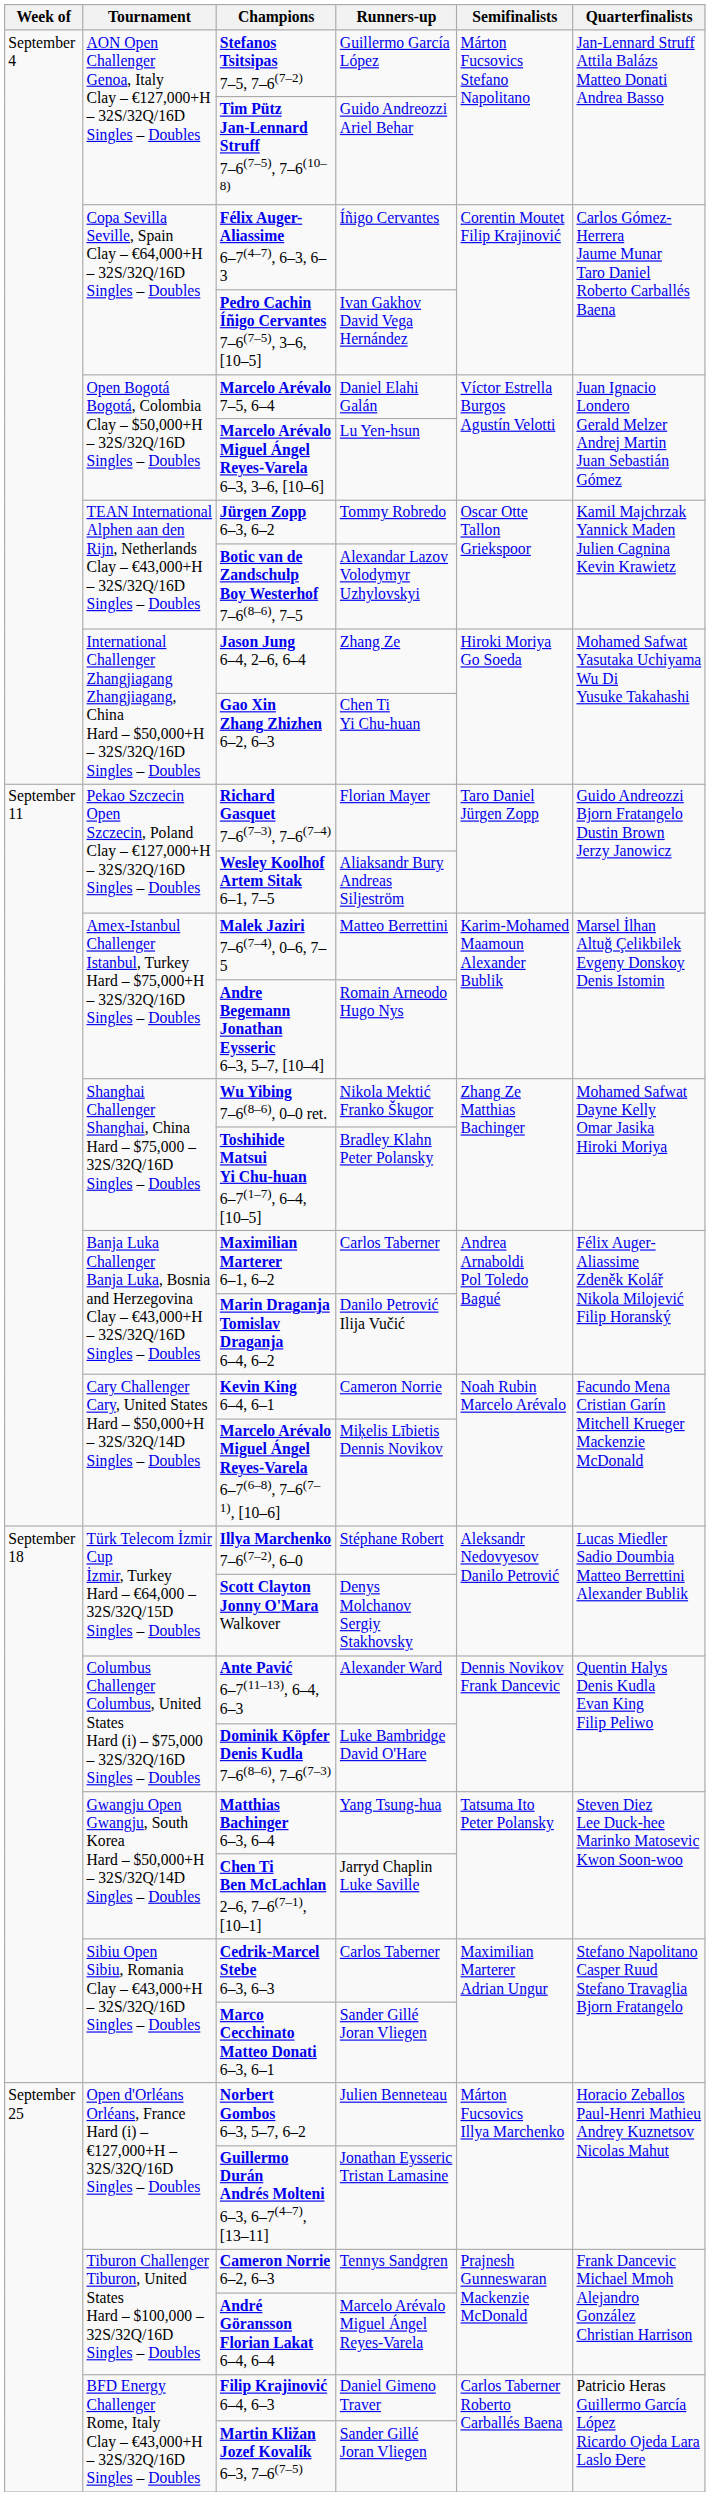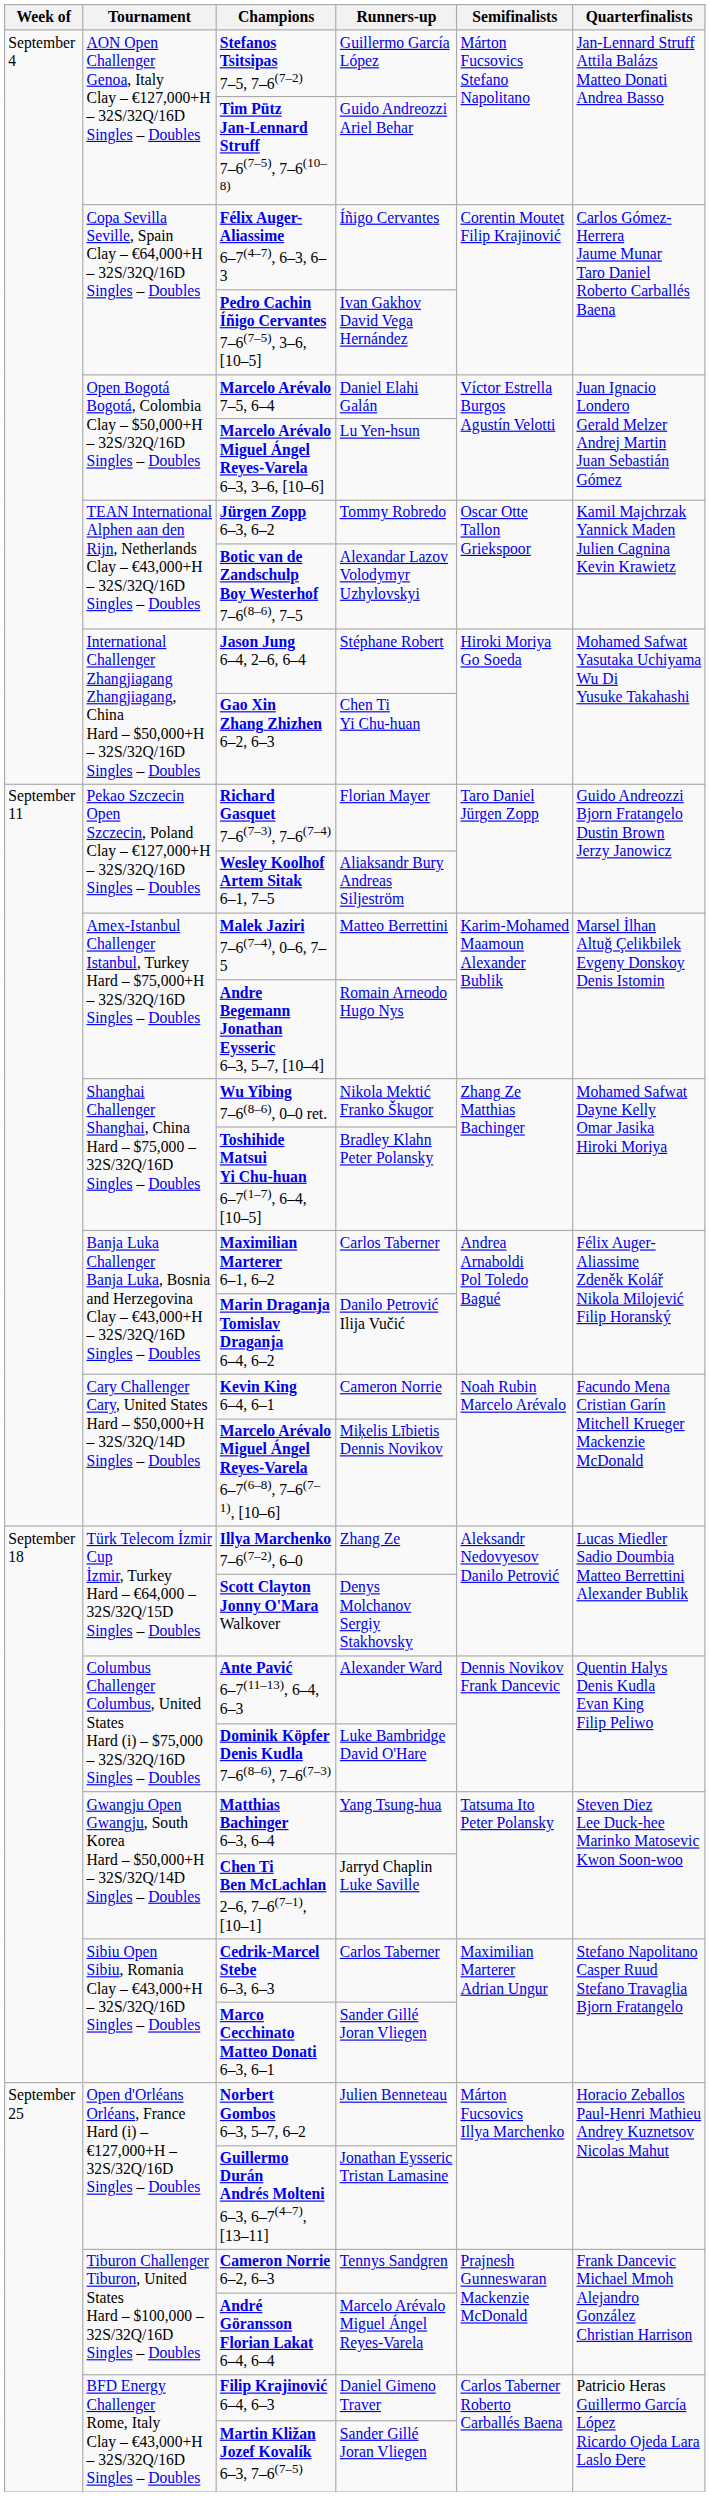(370, 641) Zhang Ze -> (392, 641) Stéphane Robert
(392, 1538) Stéphane Robert -> (370, 1538) Zhang Ze
